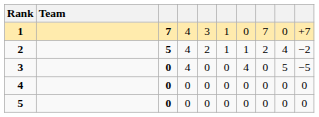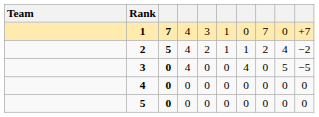columns swapped: (20, 13) <-> (52, 13)
